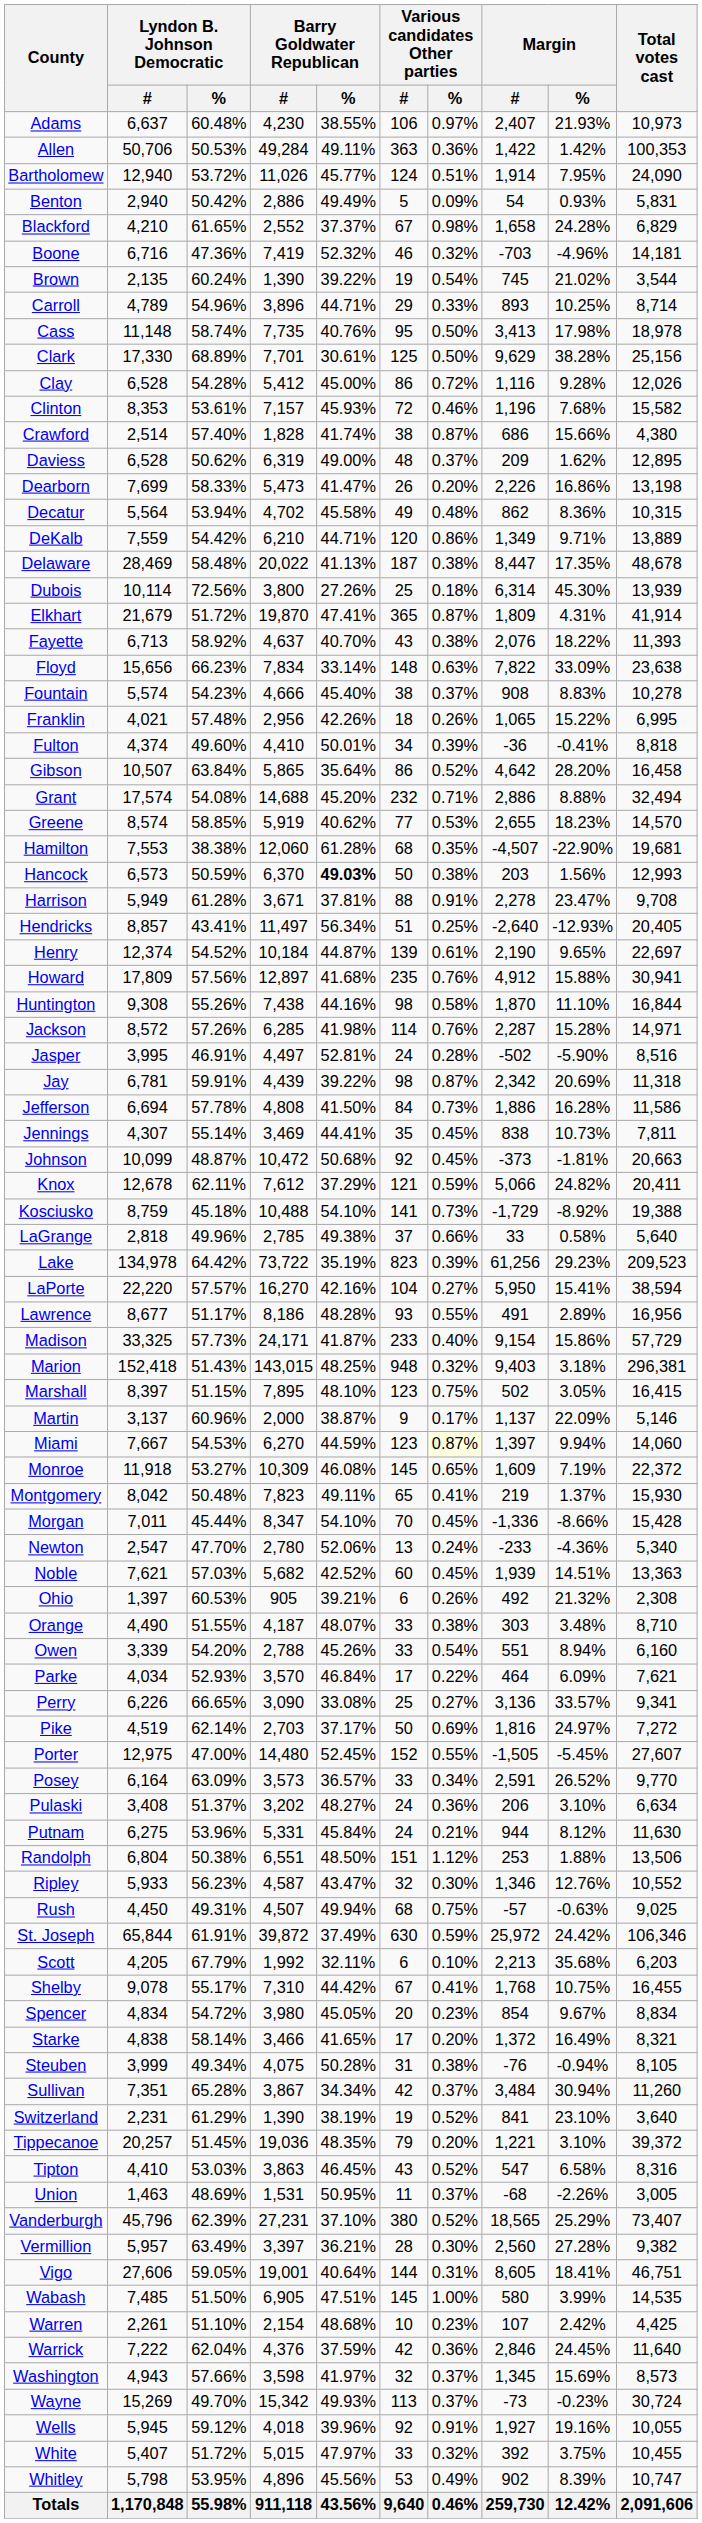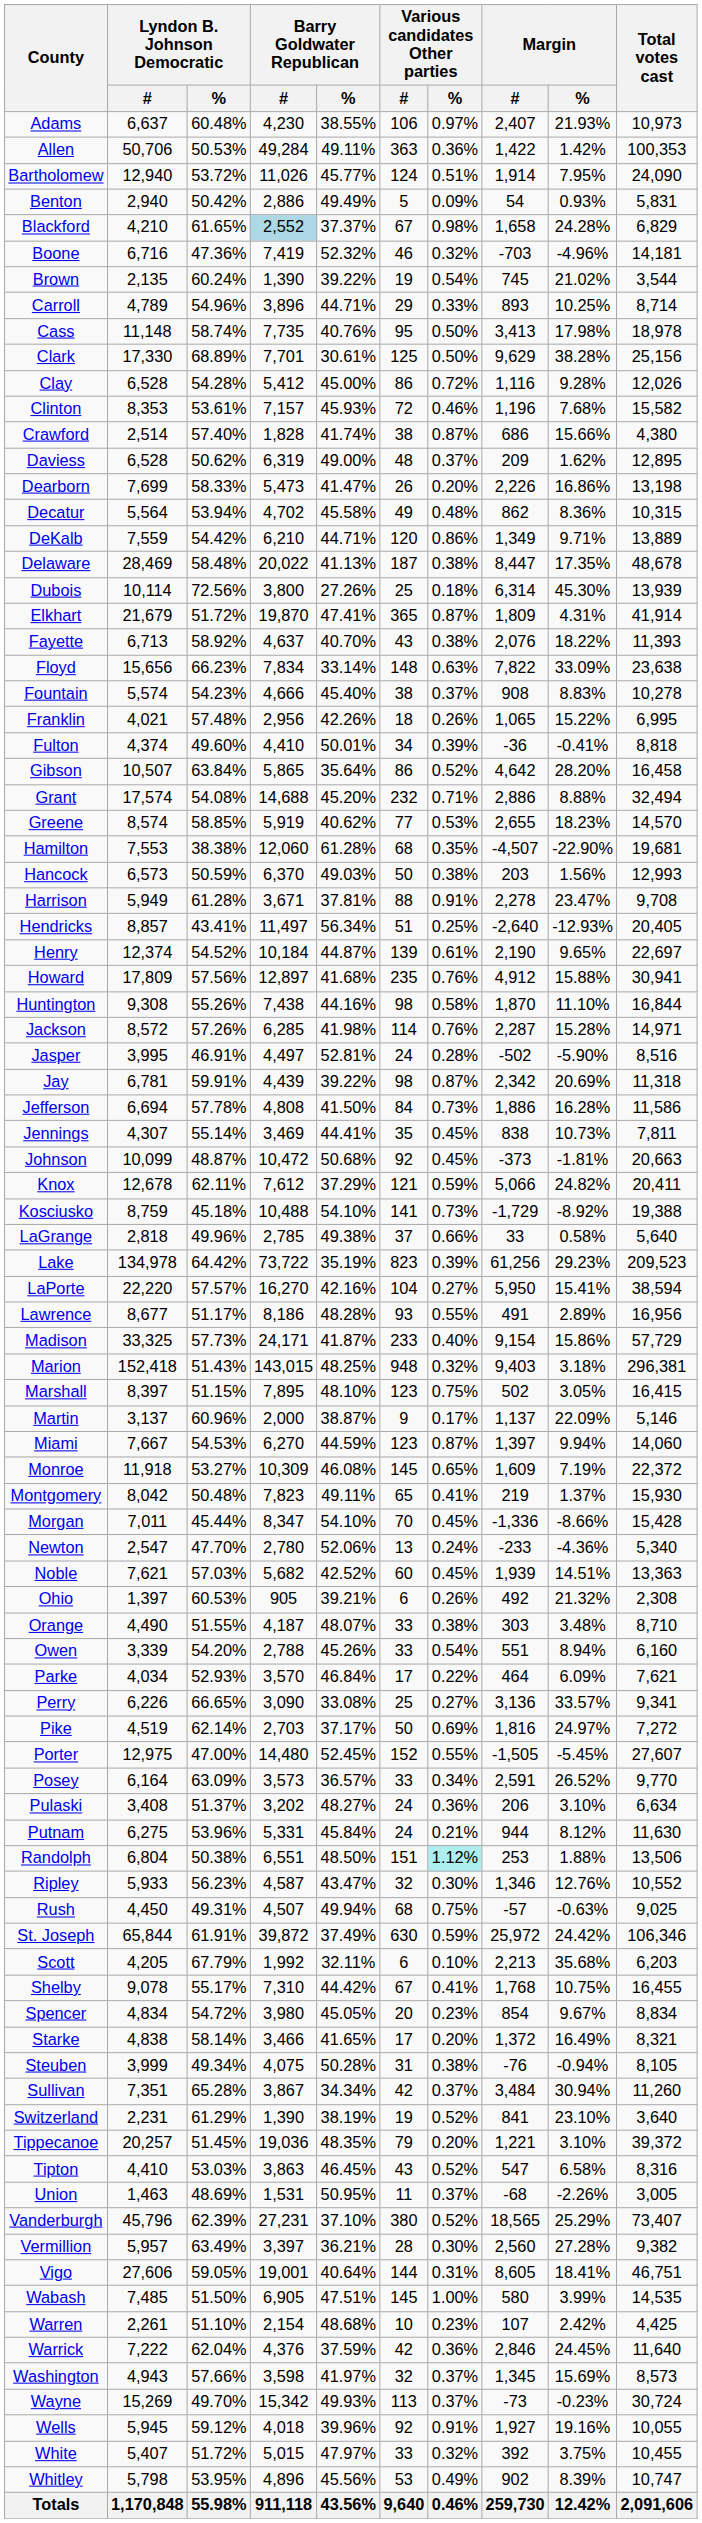(284, 227) no background -> (284, 227) lightblue background
(348, 874) bold -> (348, 874) normal
(455, 1444) lightyellow background -> (455, 1444) no background
(455, 1858) no background -> (455, 1858) paleturquoise background
